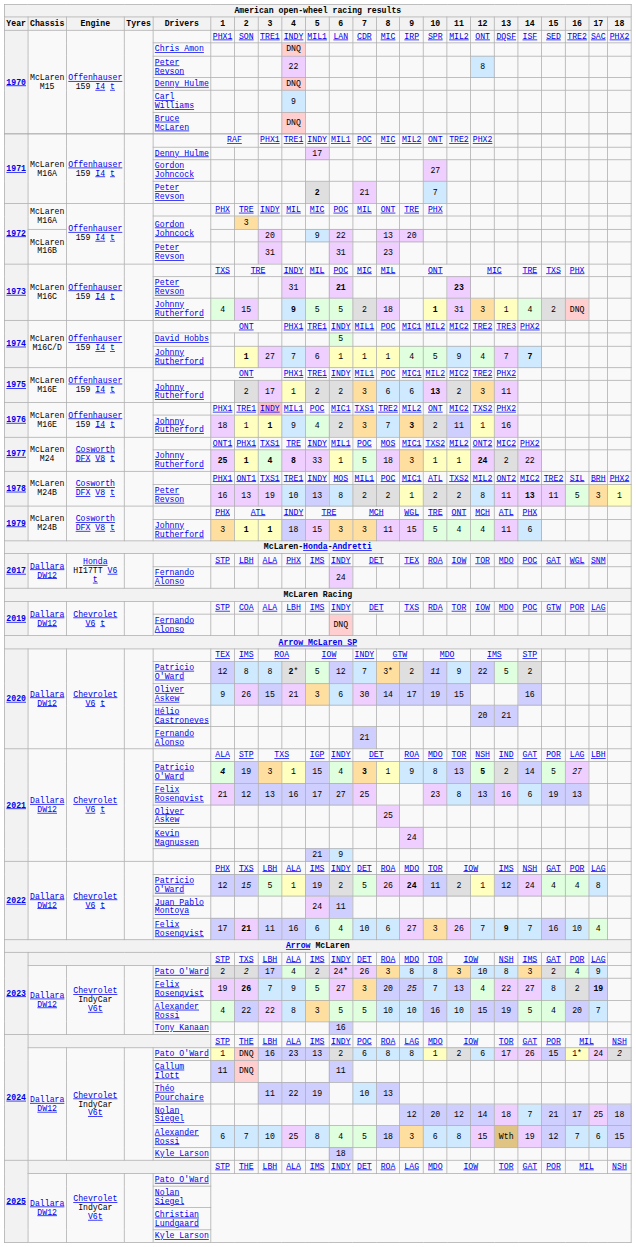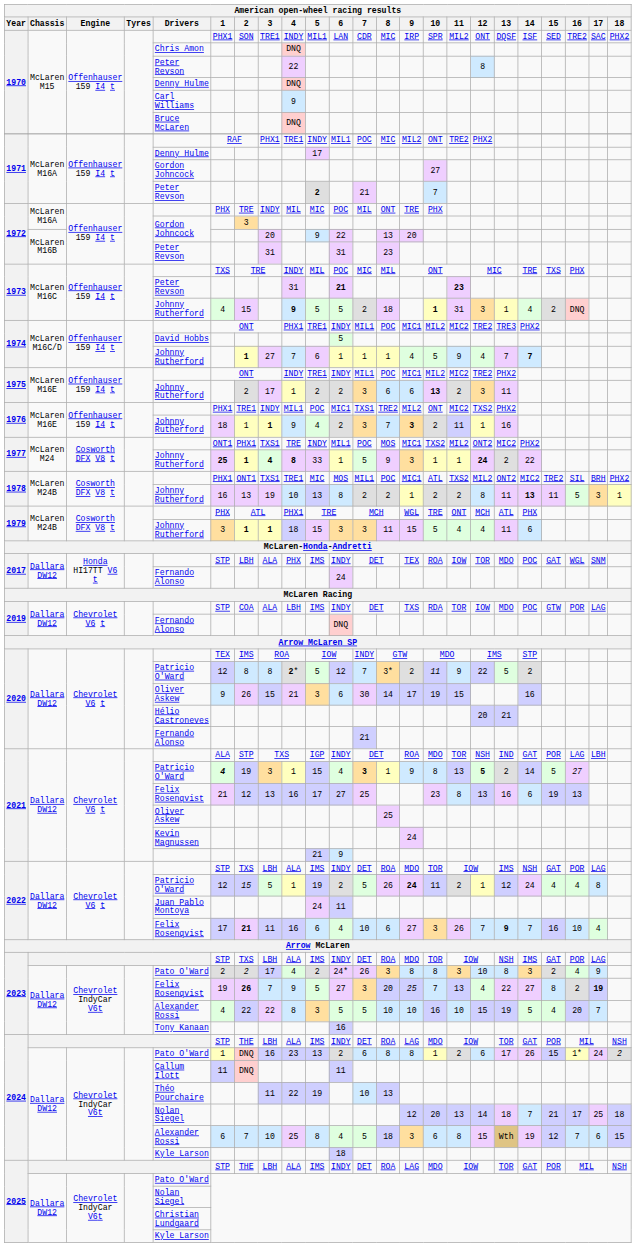(294, 374) PHX1 -> (294, 374) INDY
(270, 409) pink background -> (270, 409) no background
(388, 461) 18 -> (388, 461) 9
(317, 478) INDY -> (317, 478) MIC
(170, 495) Peter Revson -> (179, 495) Johnny Rutherford
(294, 513) INDY -> (294, 513) PHX1
(223, 868) PHX -> (223, 868) STP
(364, 1041) POC -> (364, 1041) DET
(459, 1115) 12 -> (459, 1115) 13
